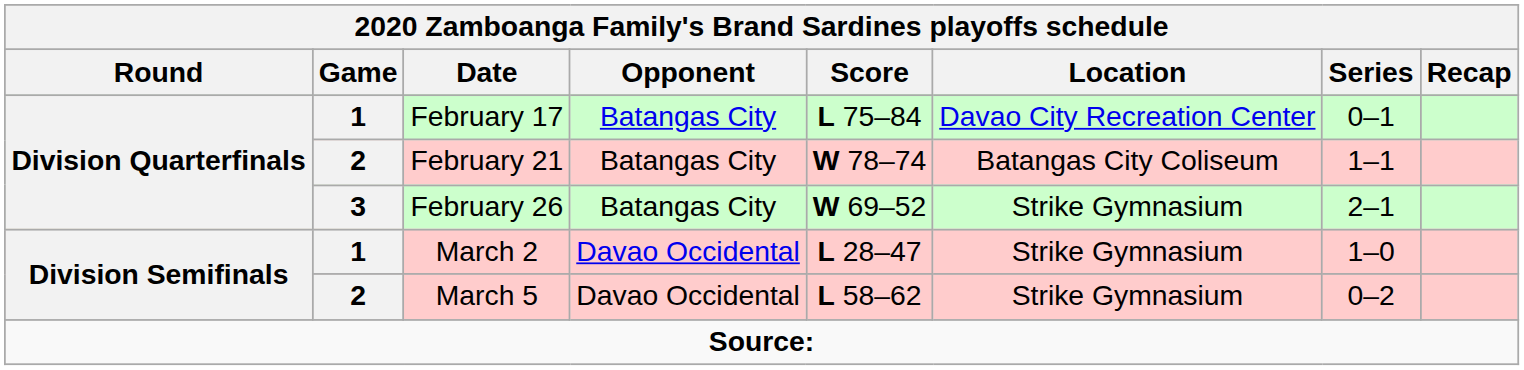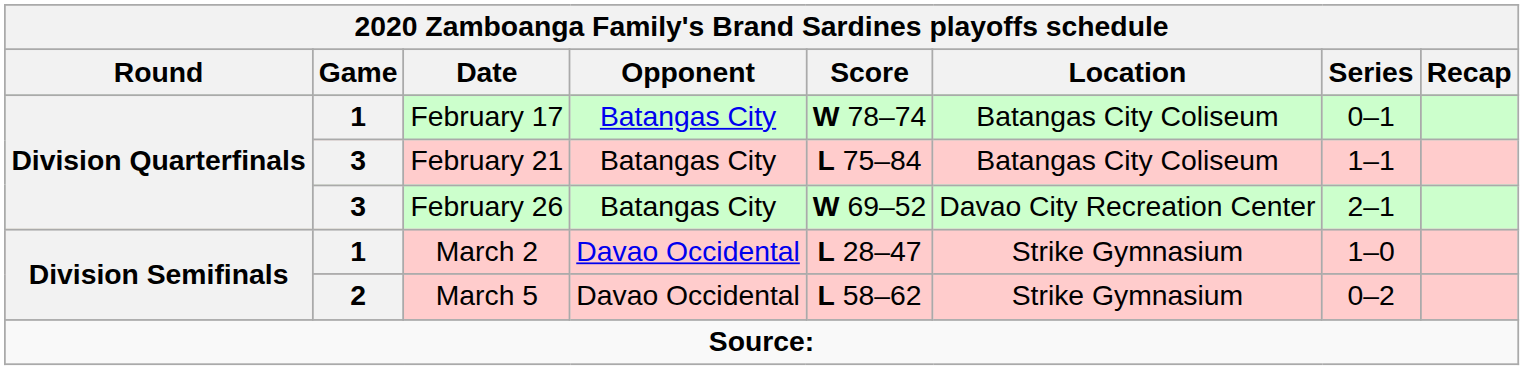(870, 116) L 75–84 -> (870, 116) W 78–74
(1127, 116) Davao City Recreation Center -> (1127, 116) Batangas City Coliseum
(358, 161) 2 -> (358, 161) 3
(870, 161) W 78–74 -> (870, 161) L 75–84
(1127, 206) Strike Gymnasium -> (1127, 206) Davao City Recreation Center
